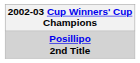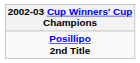(70, 44) lightgrey background -> (70, 44) no background
